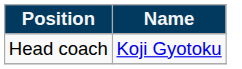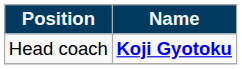(169, 48) normal -> (174, 48) bold
